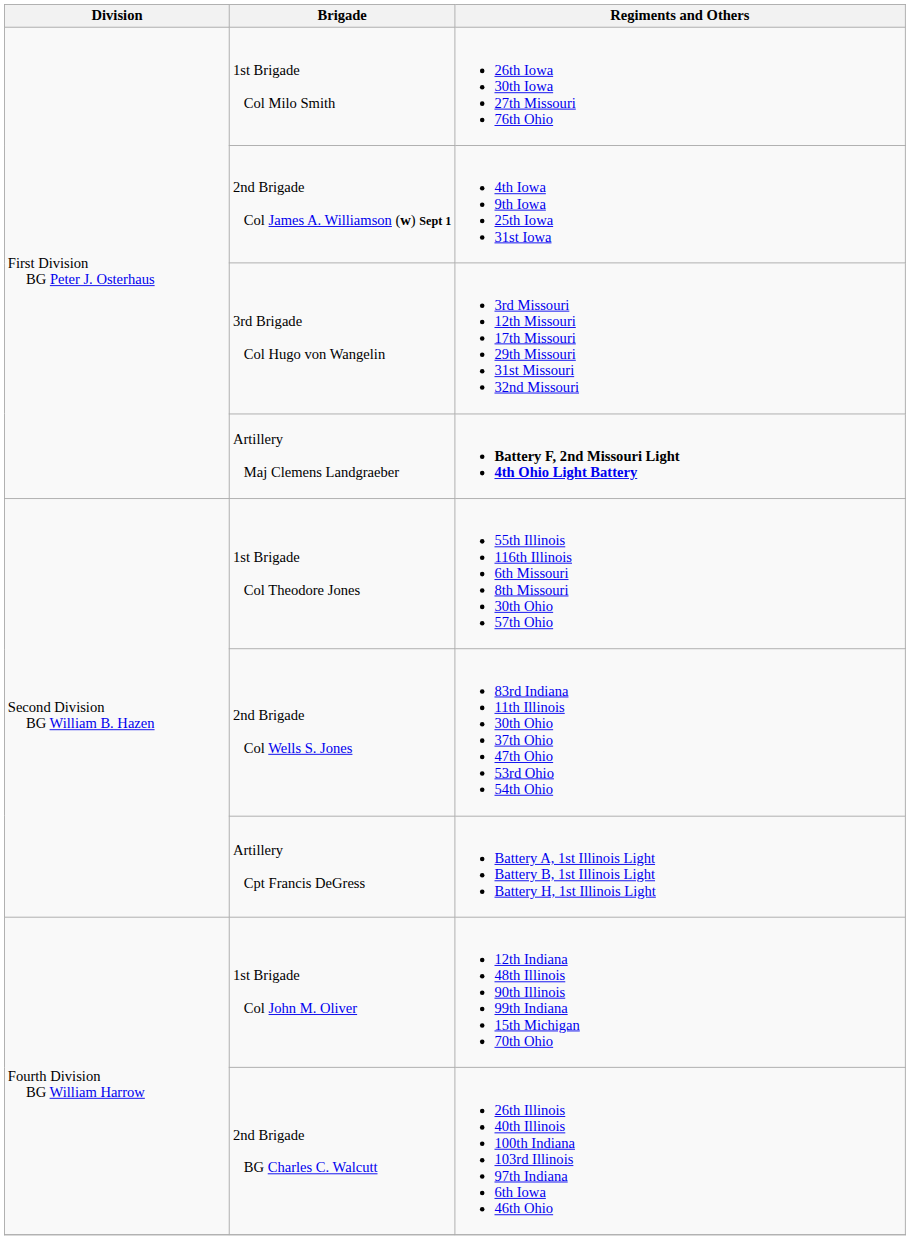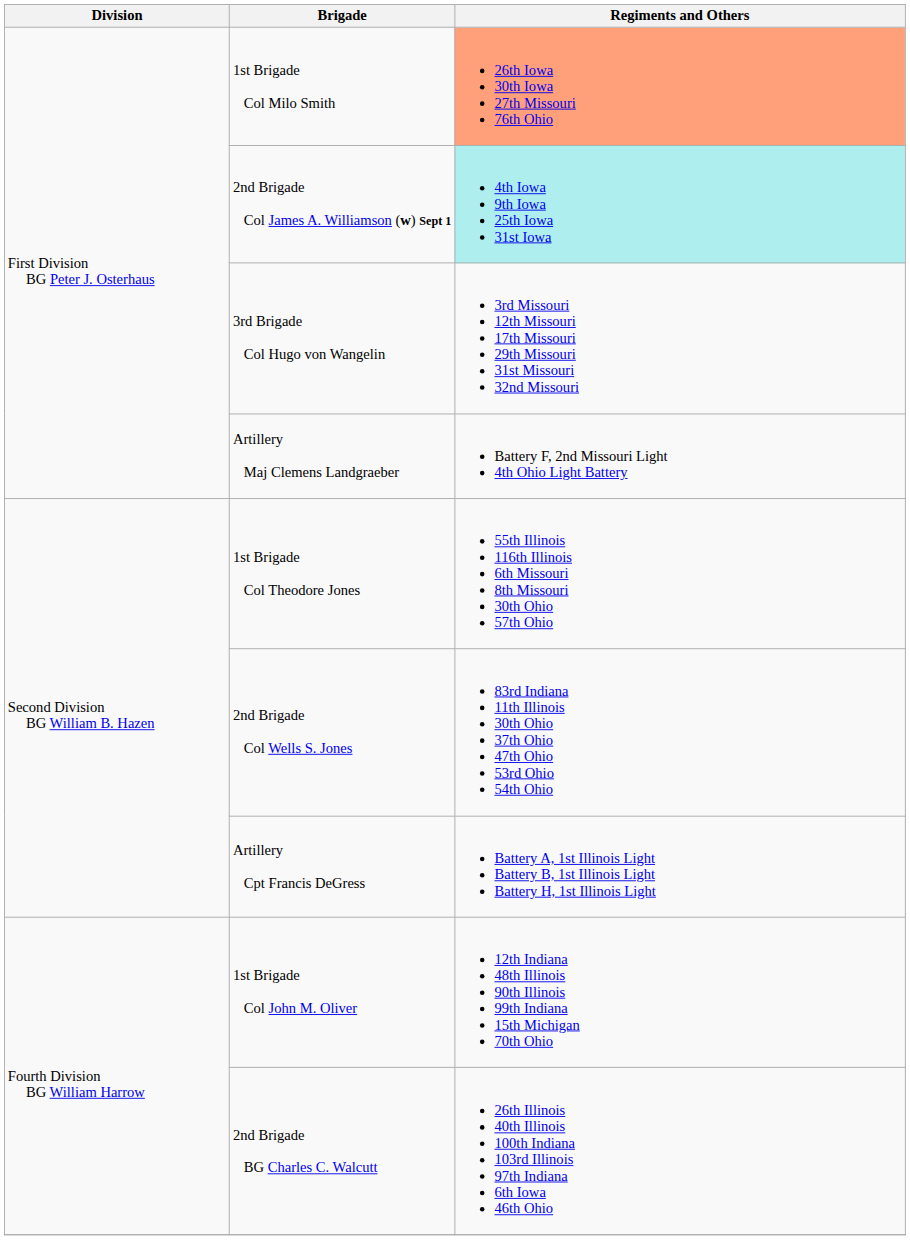(680, 95) no background -> (680, 95) lightsalmon background
(680, 212) no background -> (680, 212) paleturquoise background
(680, 464) bold -> (680, 464) normal
